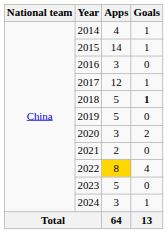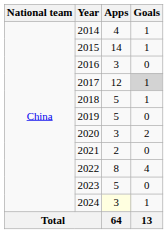(147, 82) no background -> (147, 82) lightgrey background
(147, 99) bold -> (147, 99) normal
(116, 168) gold background -> (116, 168) no background
(116, 202) no background -> (116, 202) lightyellow background
